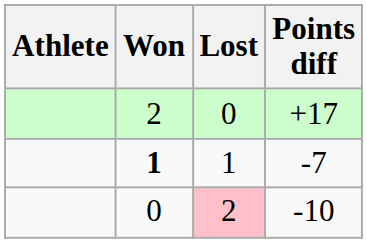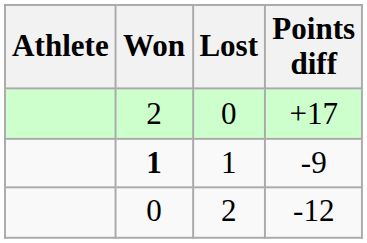(314, 162) -7 -> (314, 162) -9
(229, 211) pink background -> (229, 211) no background
(314, 211) -10 -> (314, 211) -12
